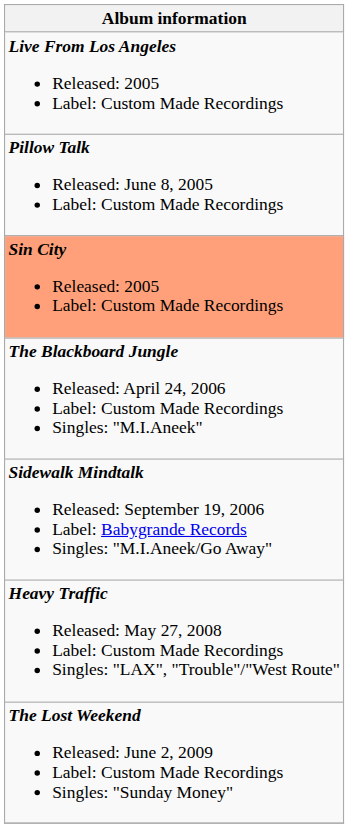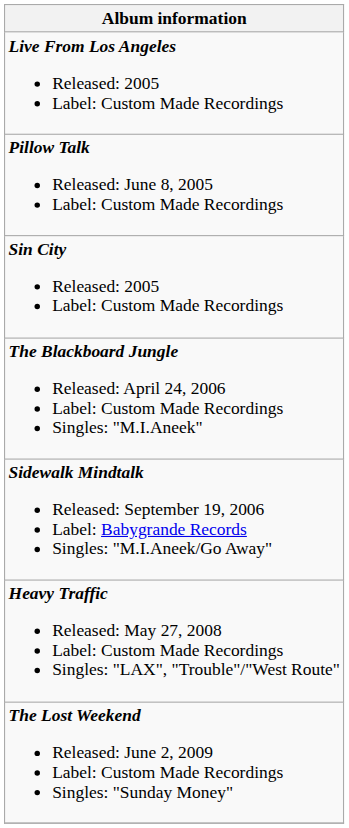(174, 278) lightsalmon background -> (174, 278) no background
